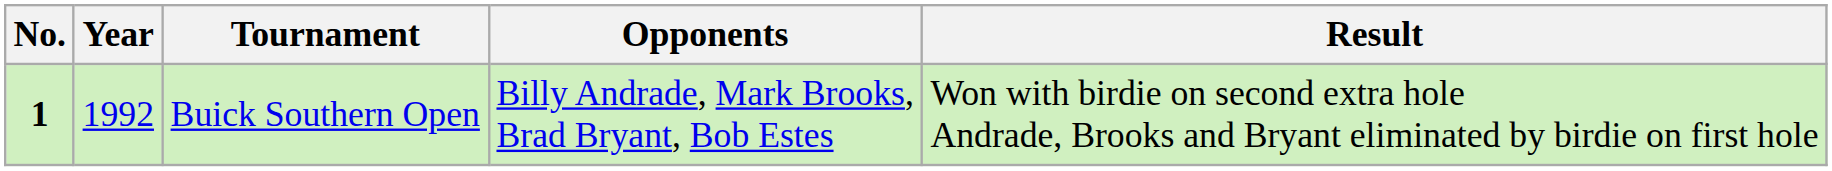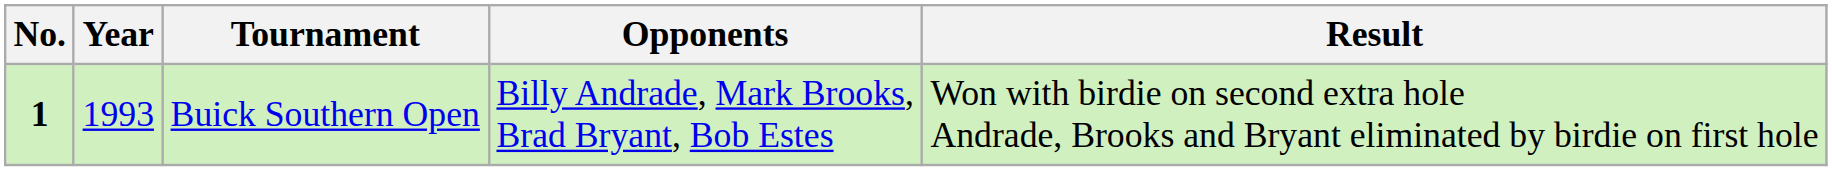(118, 114) 1992 -> (118, 114) 1993
